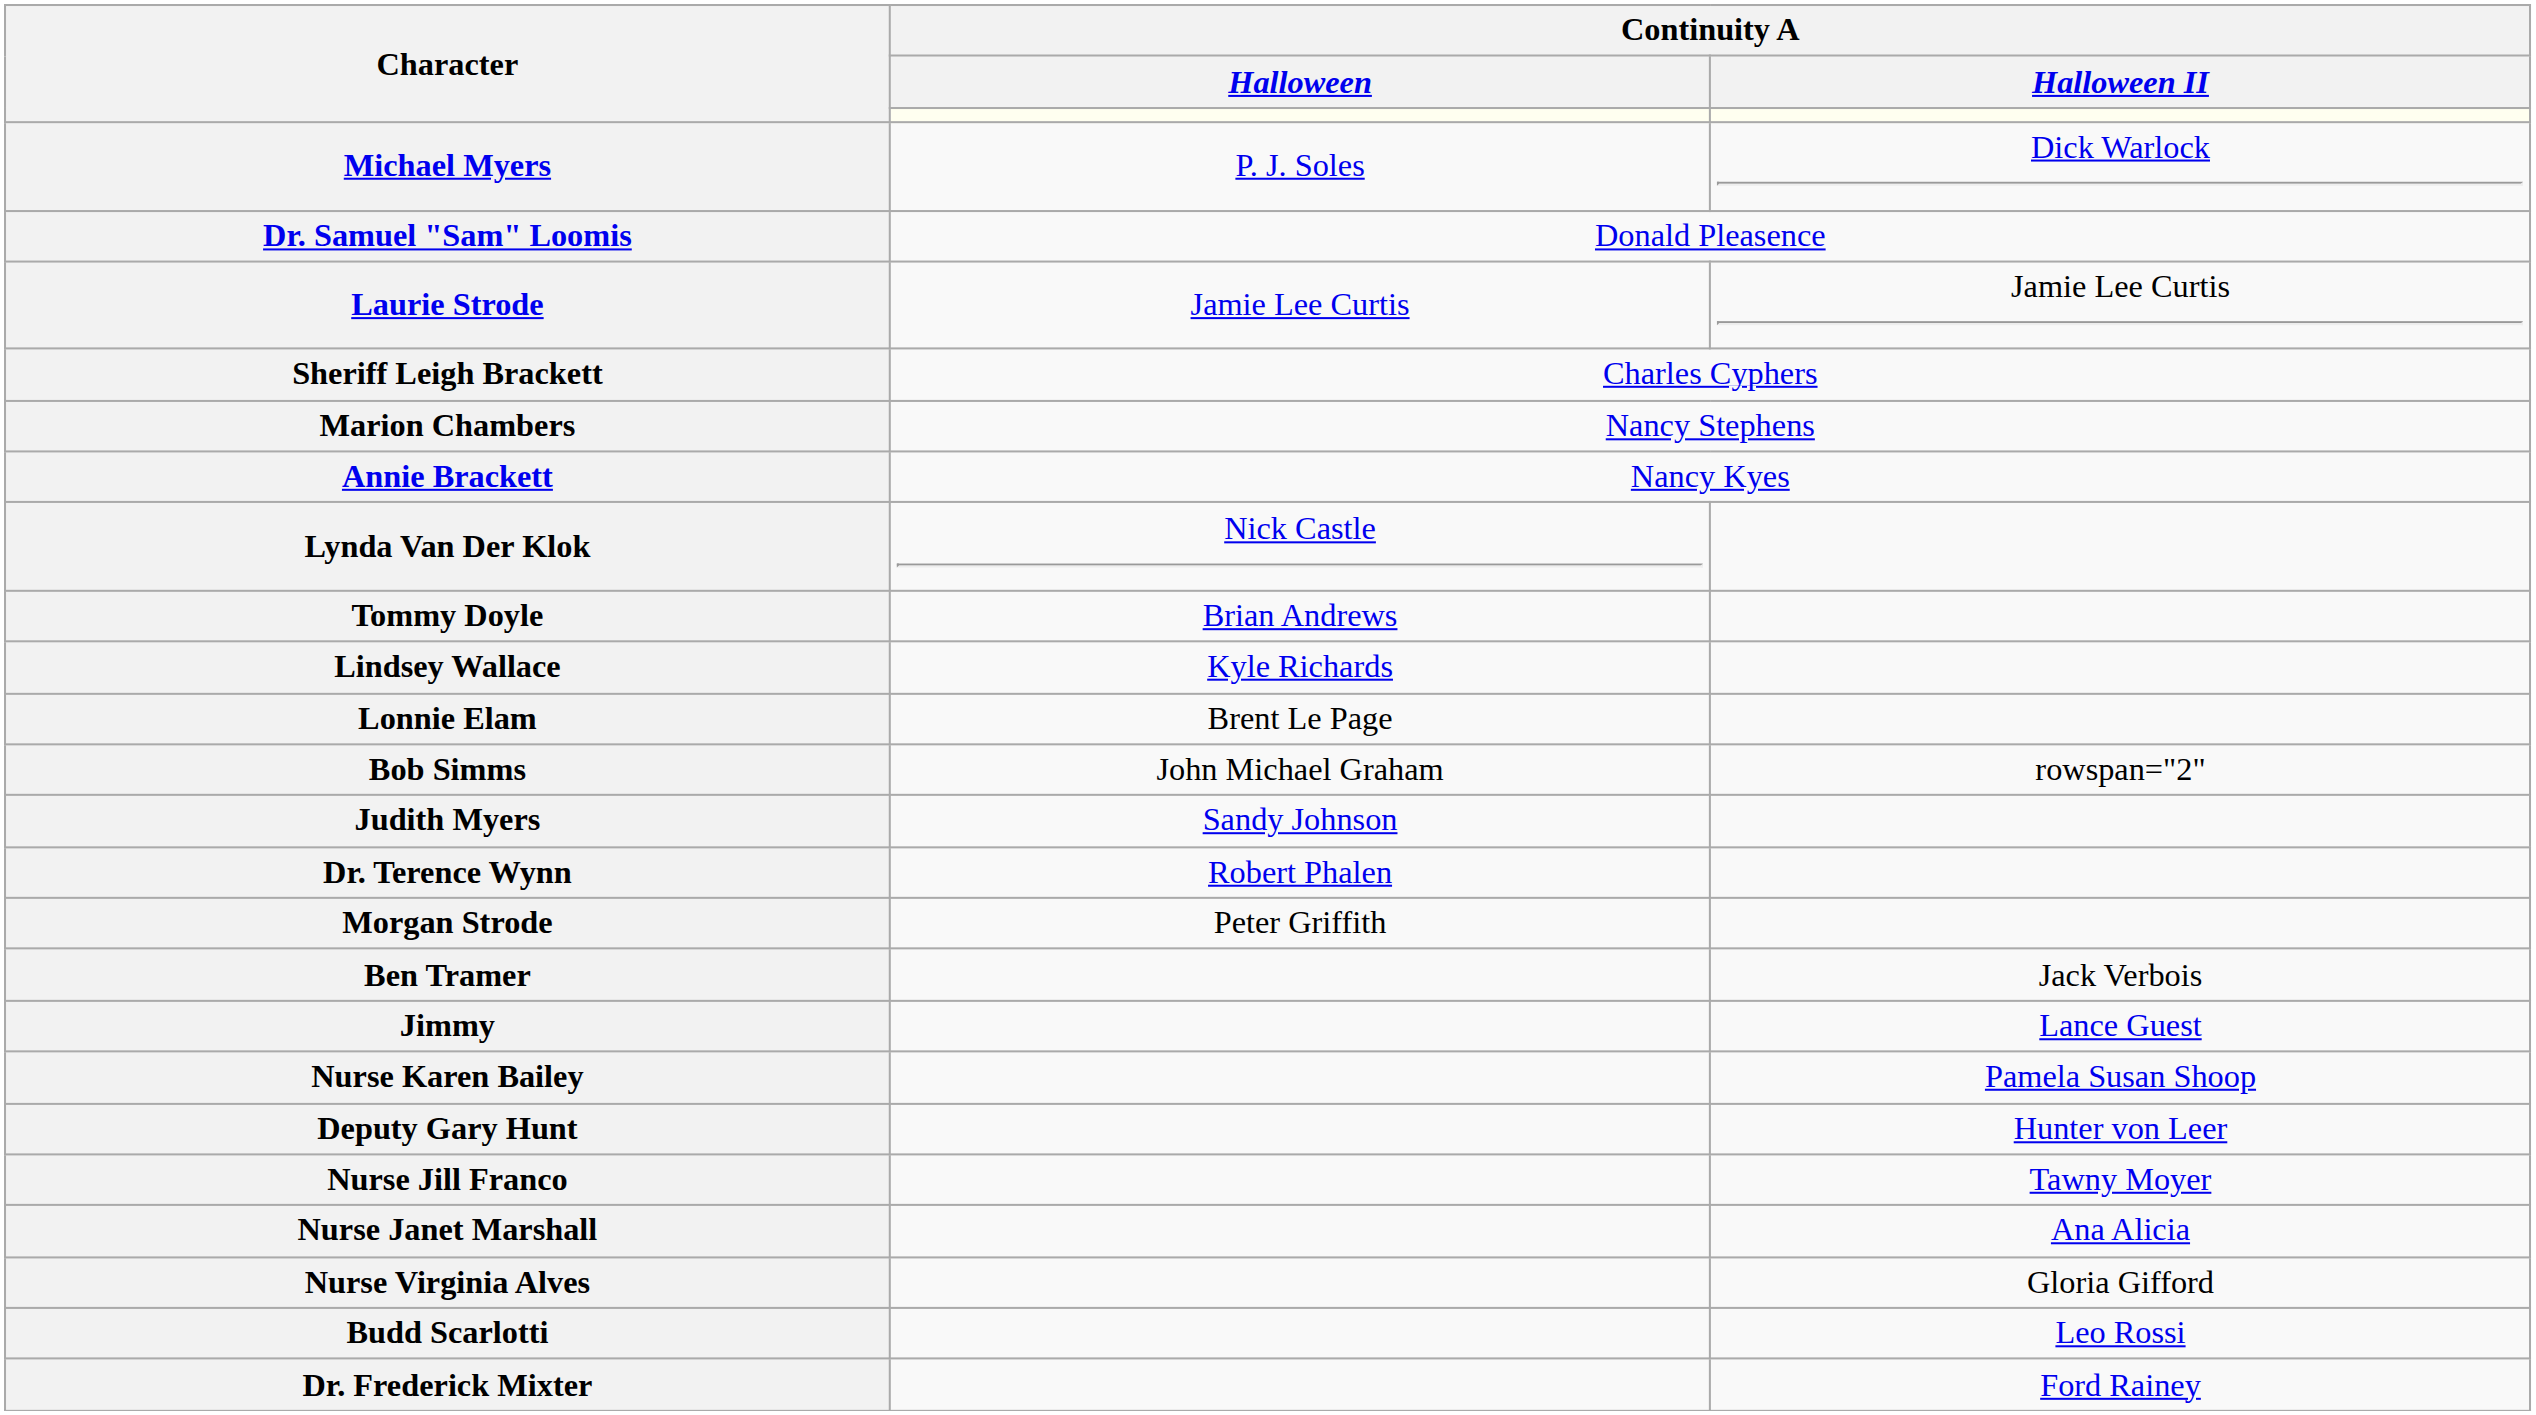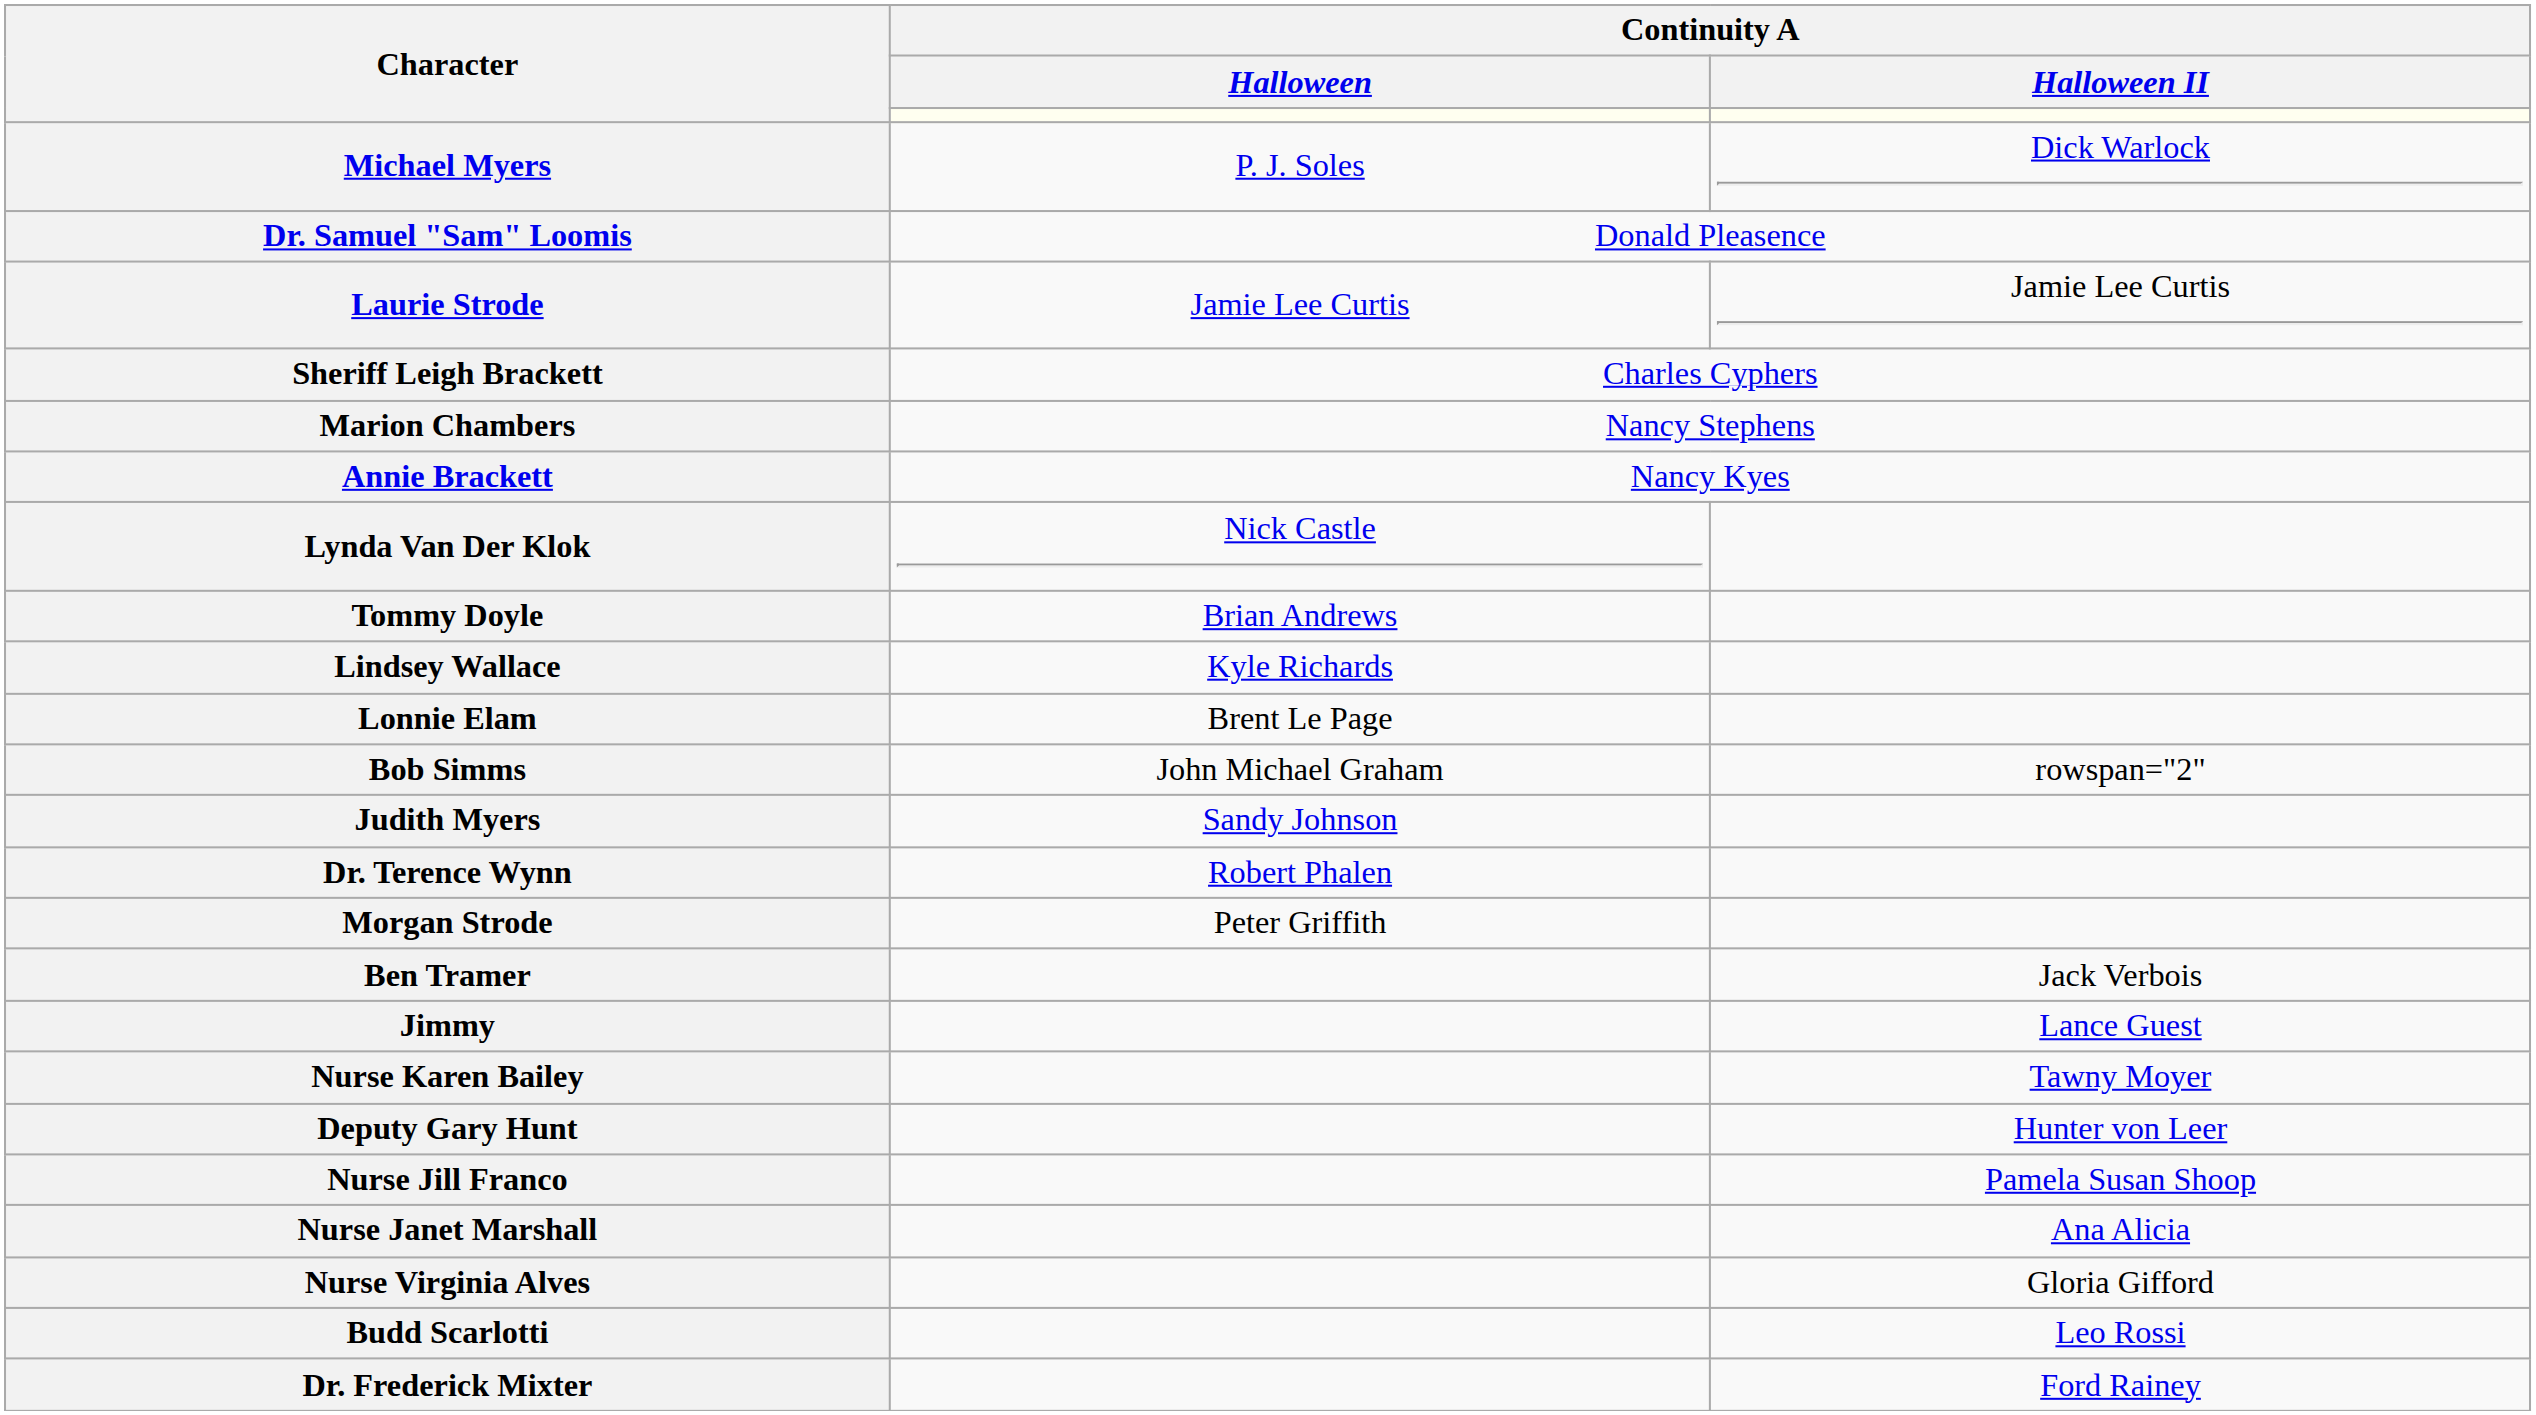(2120, 1076) Pamela Susan Shoop -> (2120, 1076) Tawny Moyer
(2120, 1179) Tawny Moyer -> (2120, 1179) Pamela Susan Shoop
